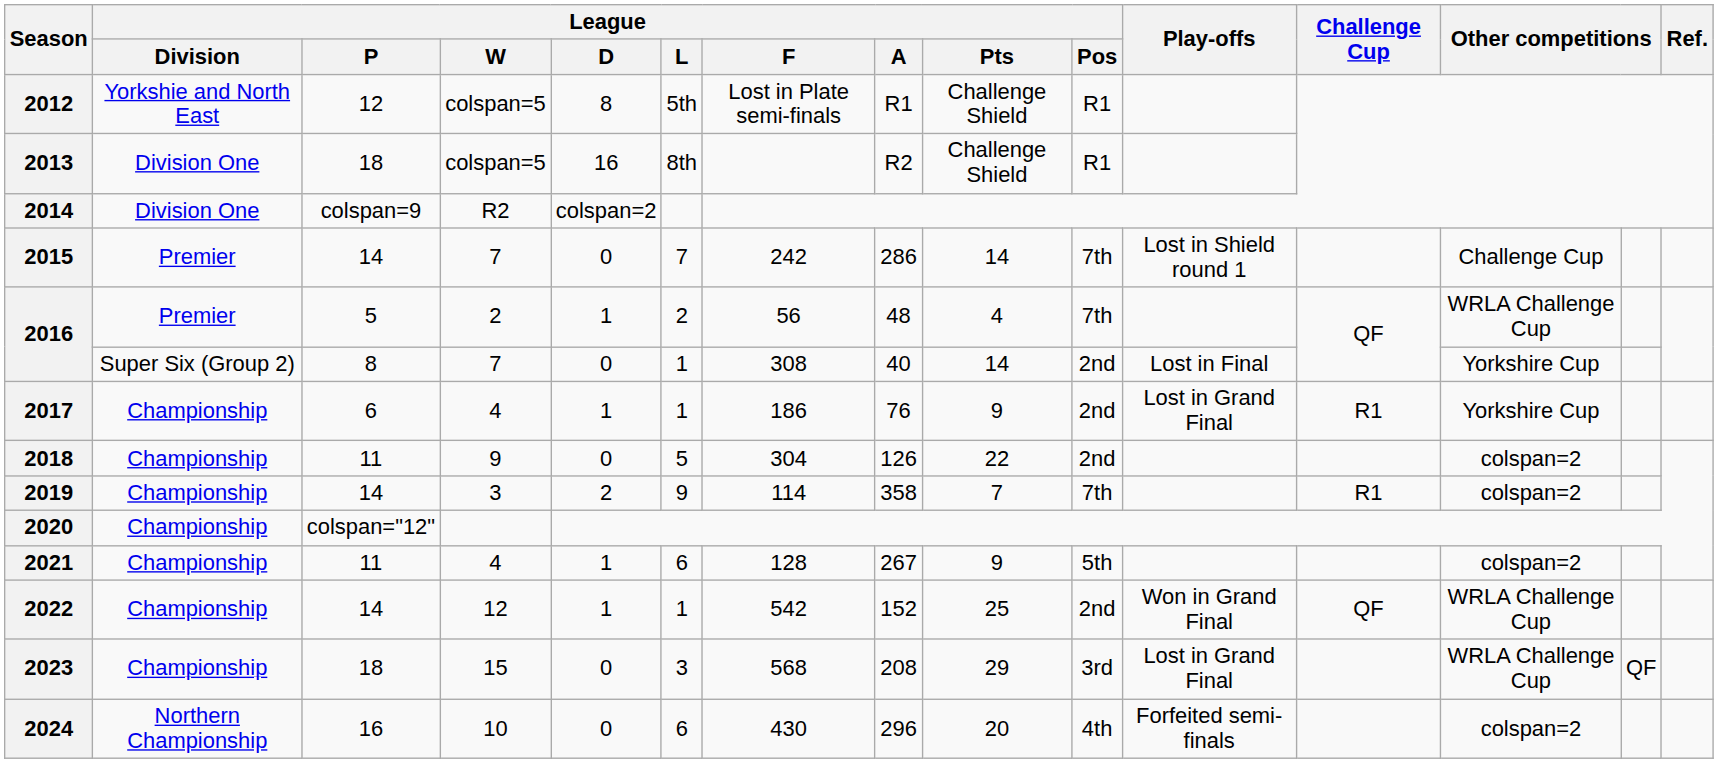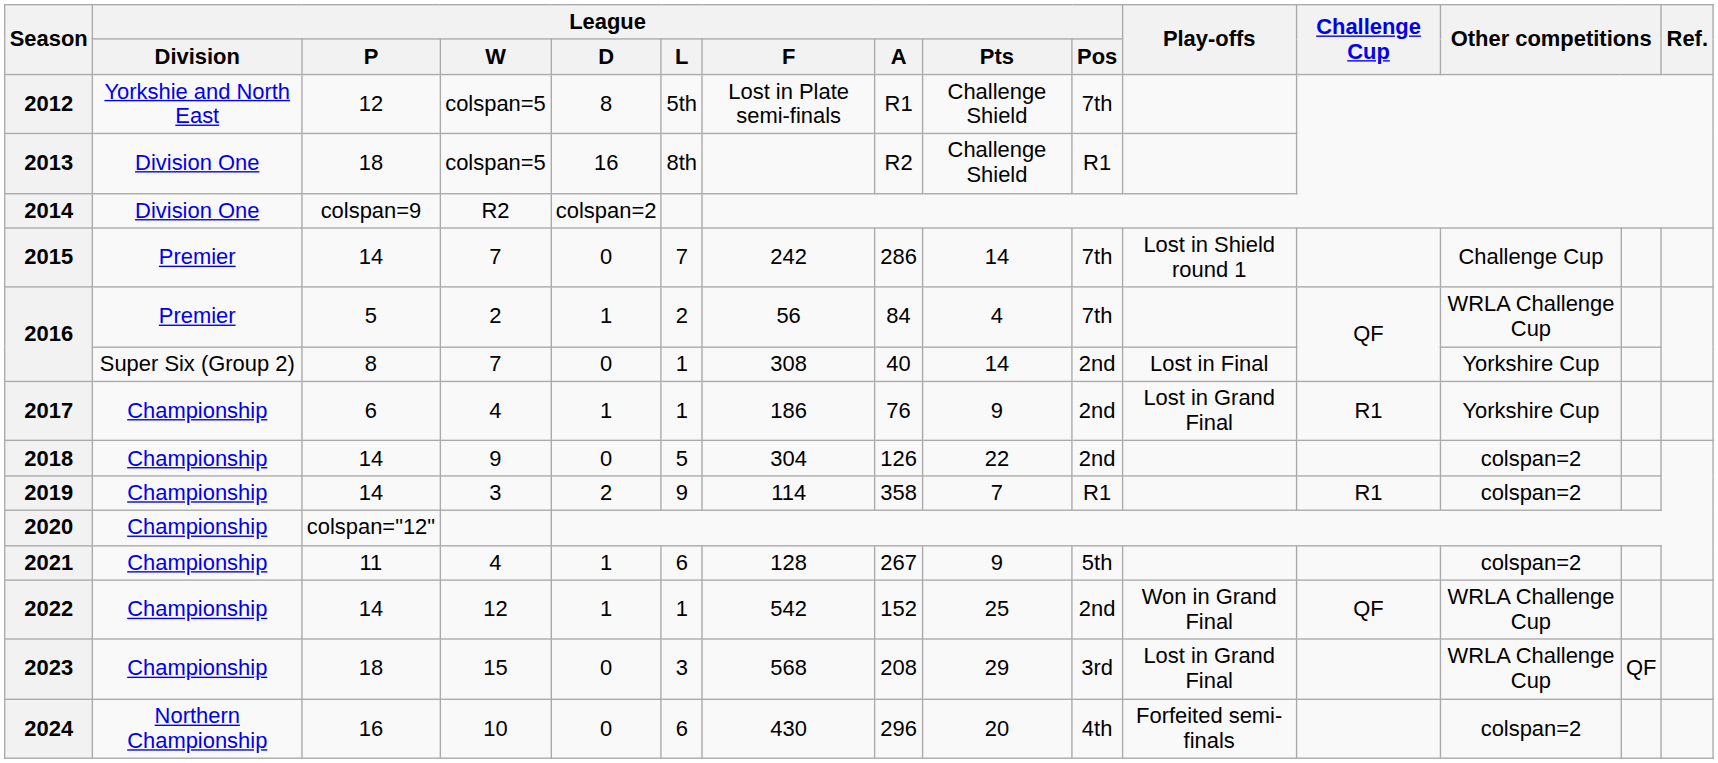(1097, 103) R1 -> (1097, 103) 7th
(899, 316) 48 -> (899, 316) 84
(371, 458) 11 -> (371, 458) 14
(1097, 492) 7th -> (1097, 492) R1
